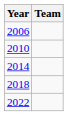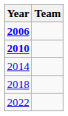(18, 31) normal -> (18, 31) bold
(18, 48) normal -> (18, 48) bold
